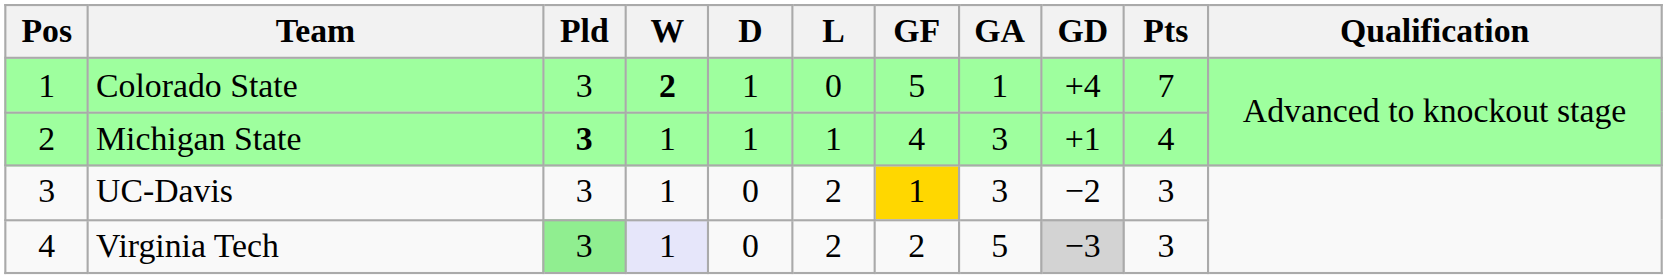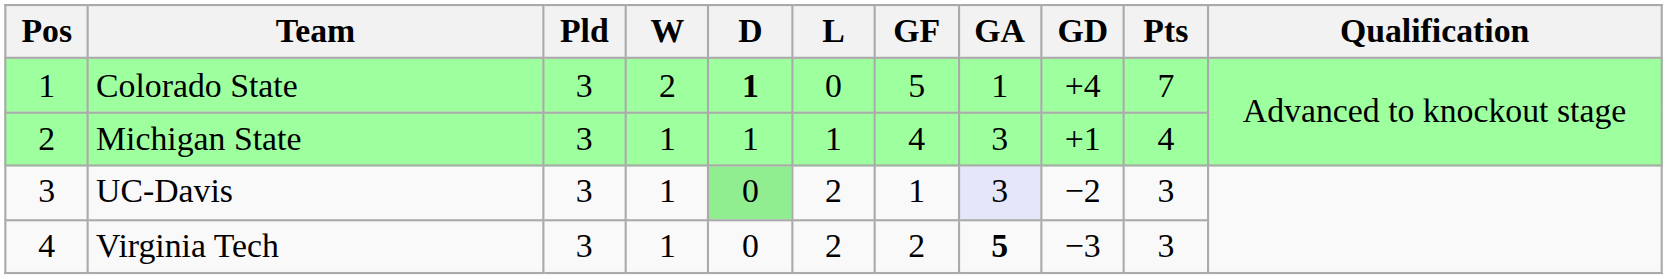(667, 84) bold -> (667, 84) normal
(750, 84) normal -> (750, 84) bold
(584, 138) bold -> (584, 138) normal
(750, 191) no background -> (750, 191) lightgreen background
(917, 191) gold background -> (917, 191) no background
(1000, 191) no background -> (1000, 191) lavender background
(584, 245) lightgreen background -> (584, 245) no background
(667, 245) lavender background -> (667, 245) no background
(1000, 245) normal -> (1000, 245) bold
(1083, 245) lightgrey background -> (1083, 245) no background
